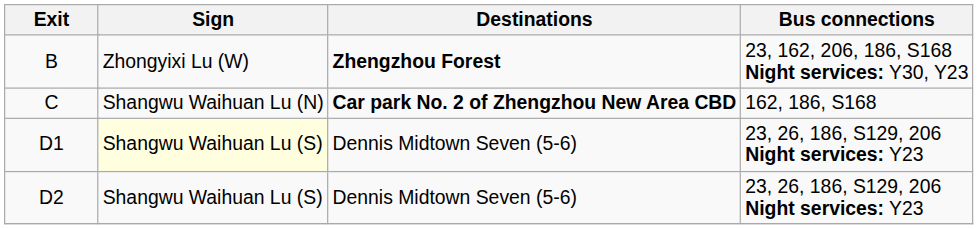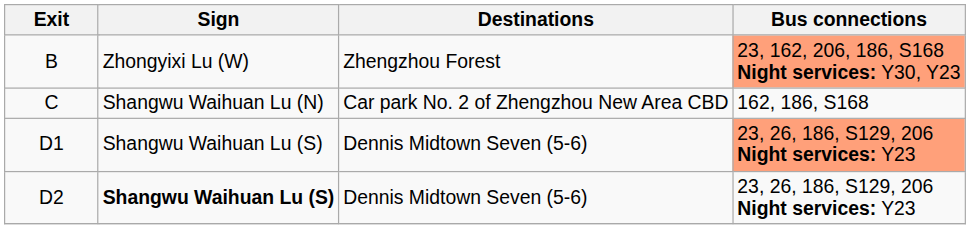(416, 61) bold -> (422, 61) normal
(857, 61) no background -> (849, 61) lightsalmon background
(534, 103) bold -> (536, 103) normal
(213, 144) lightyellow background -> (213, 144) no background
(843, 144) no background -> (835, 144) lightsalmon background
(213, 197) normal -> (218, 197) bold
